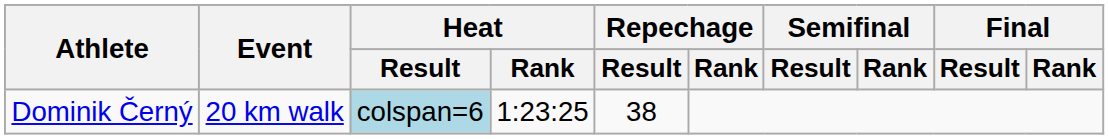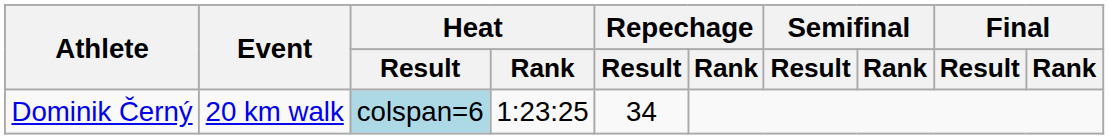(641, 112) 38 -> (641, 112) 34
